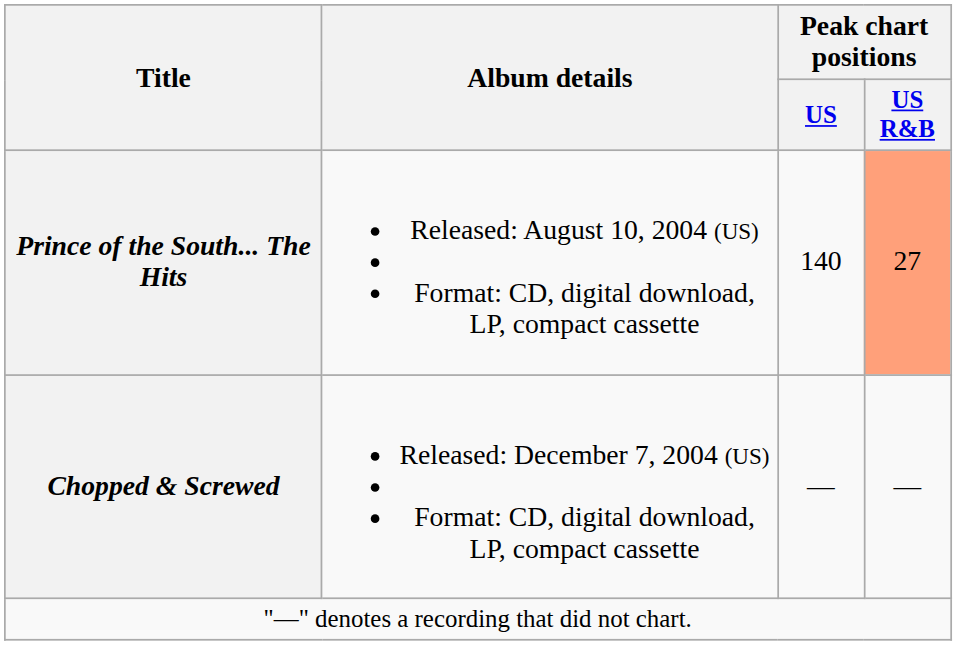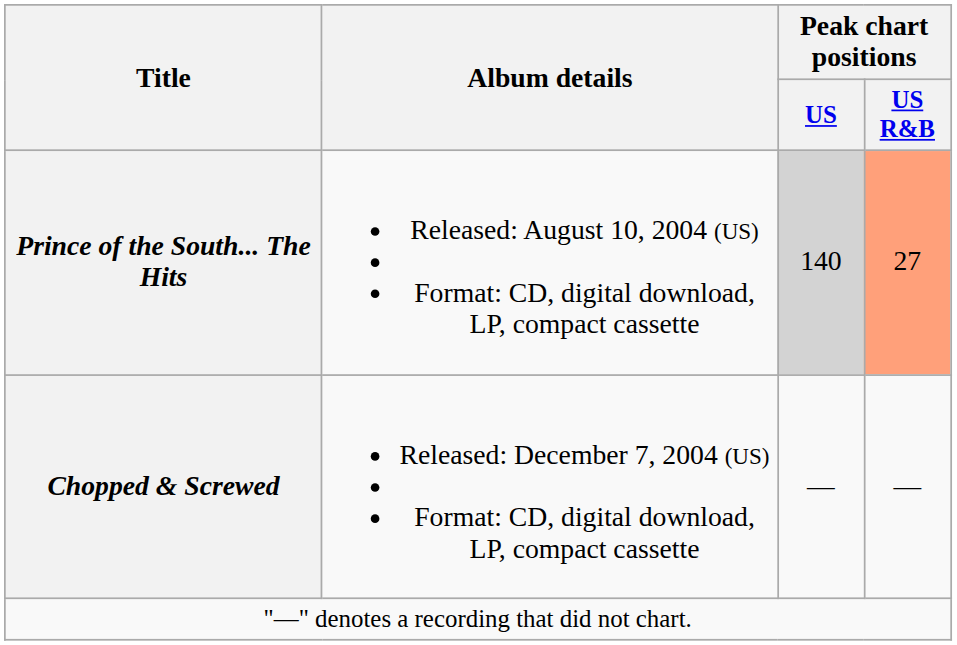(821, 261) no background -> (821, 261) lightgrey background
